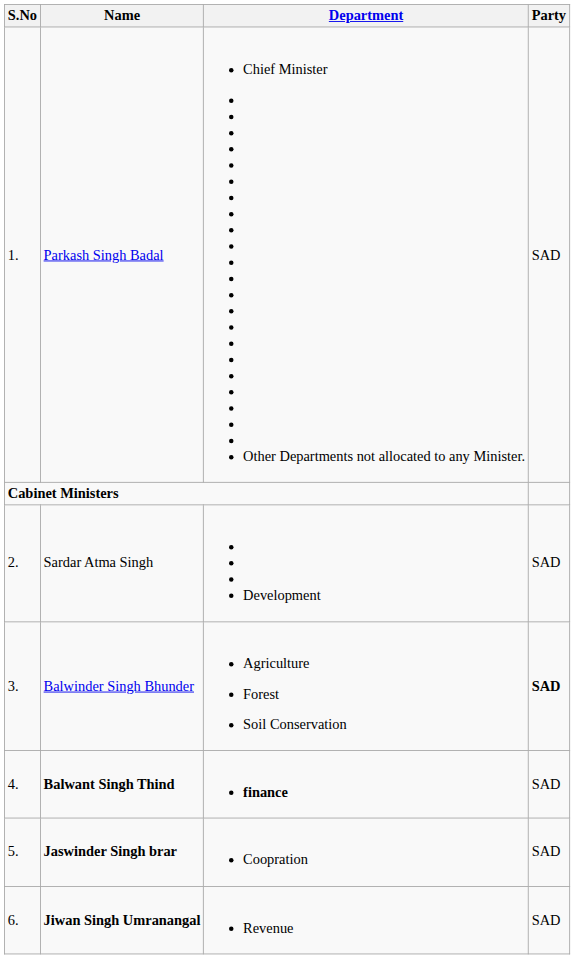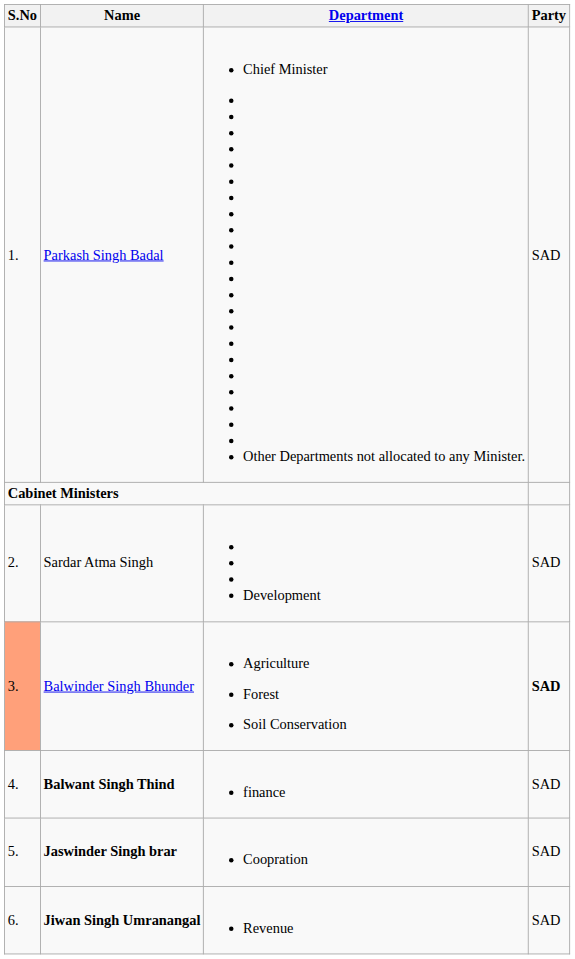(13, 685) no background -> (13, 685) lightsalmon background
(366, 792) bold -> (366, 792) normal
